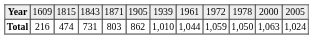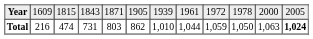(295, 26) normal -> (295, 26) bold
